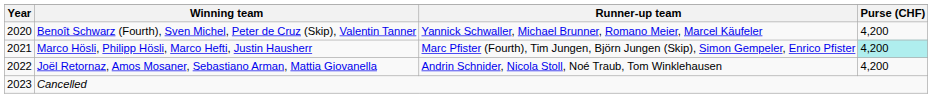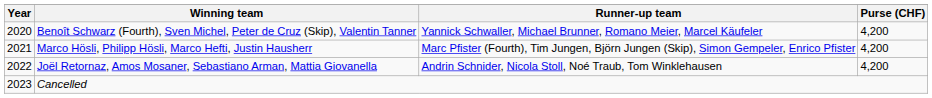(875, 48) paleturquoise background -> (875, 48) no background
